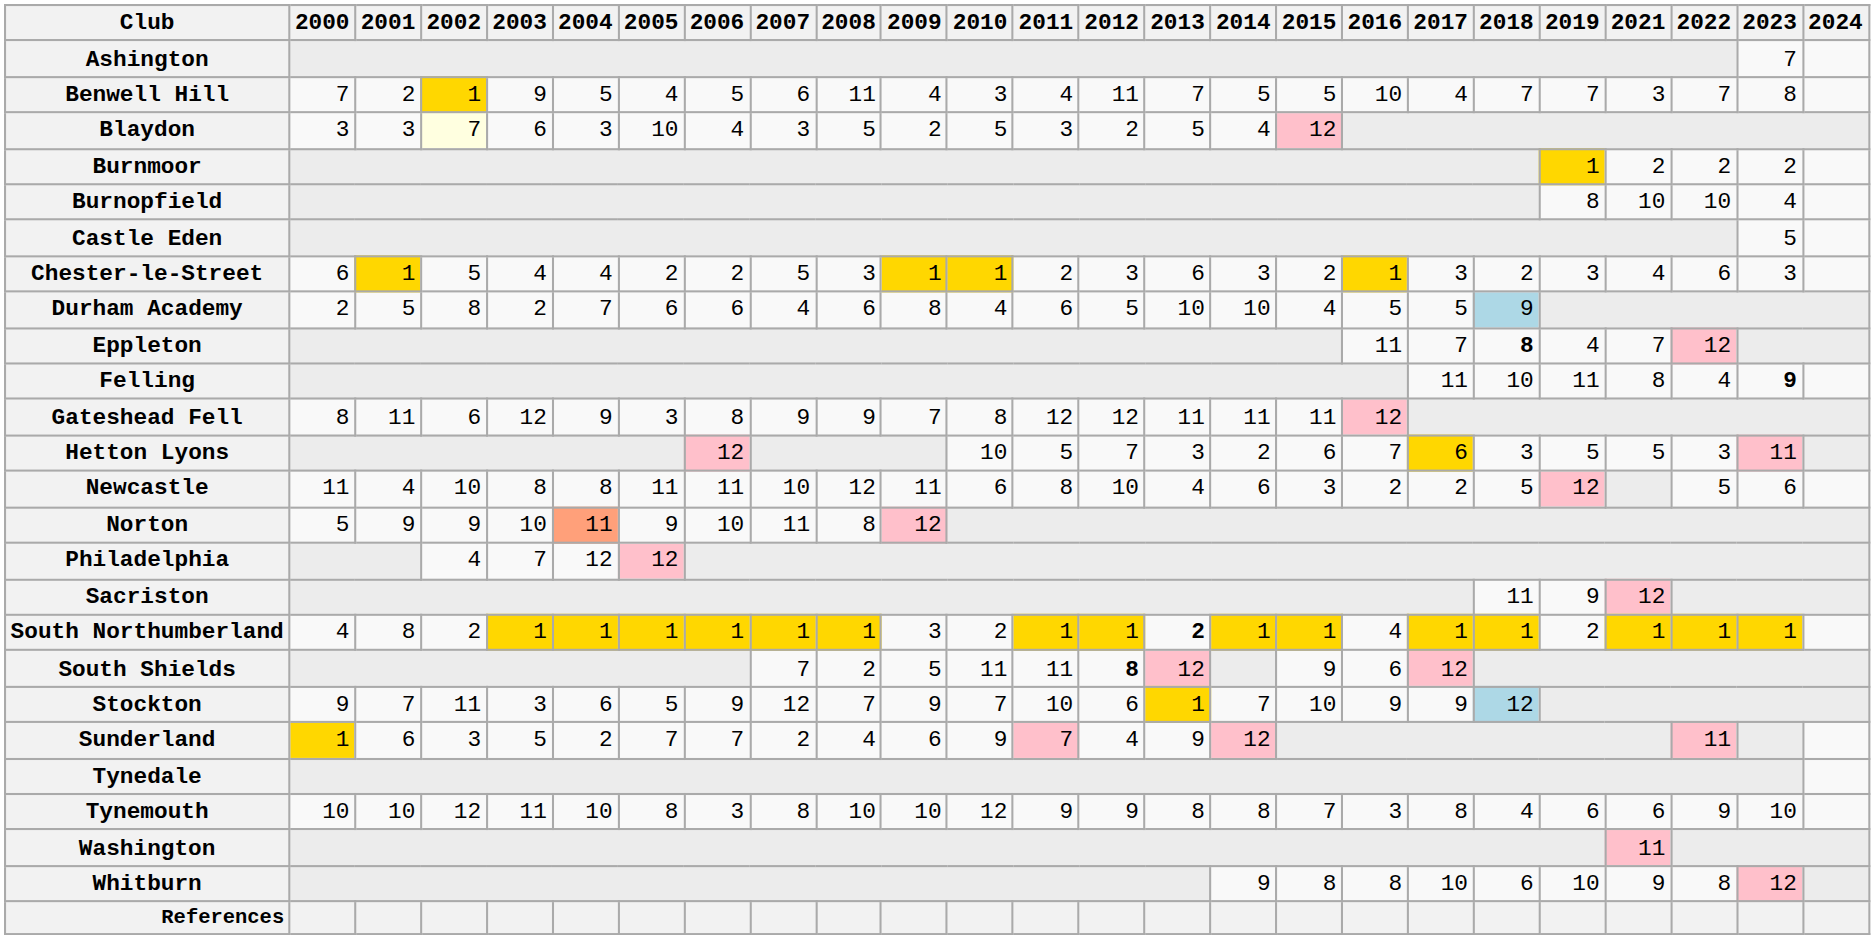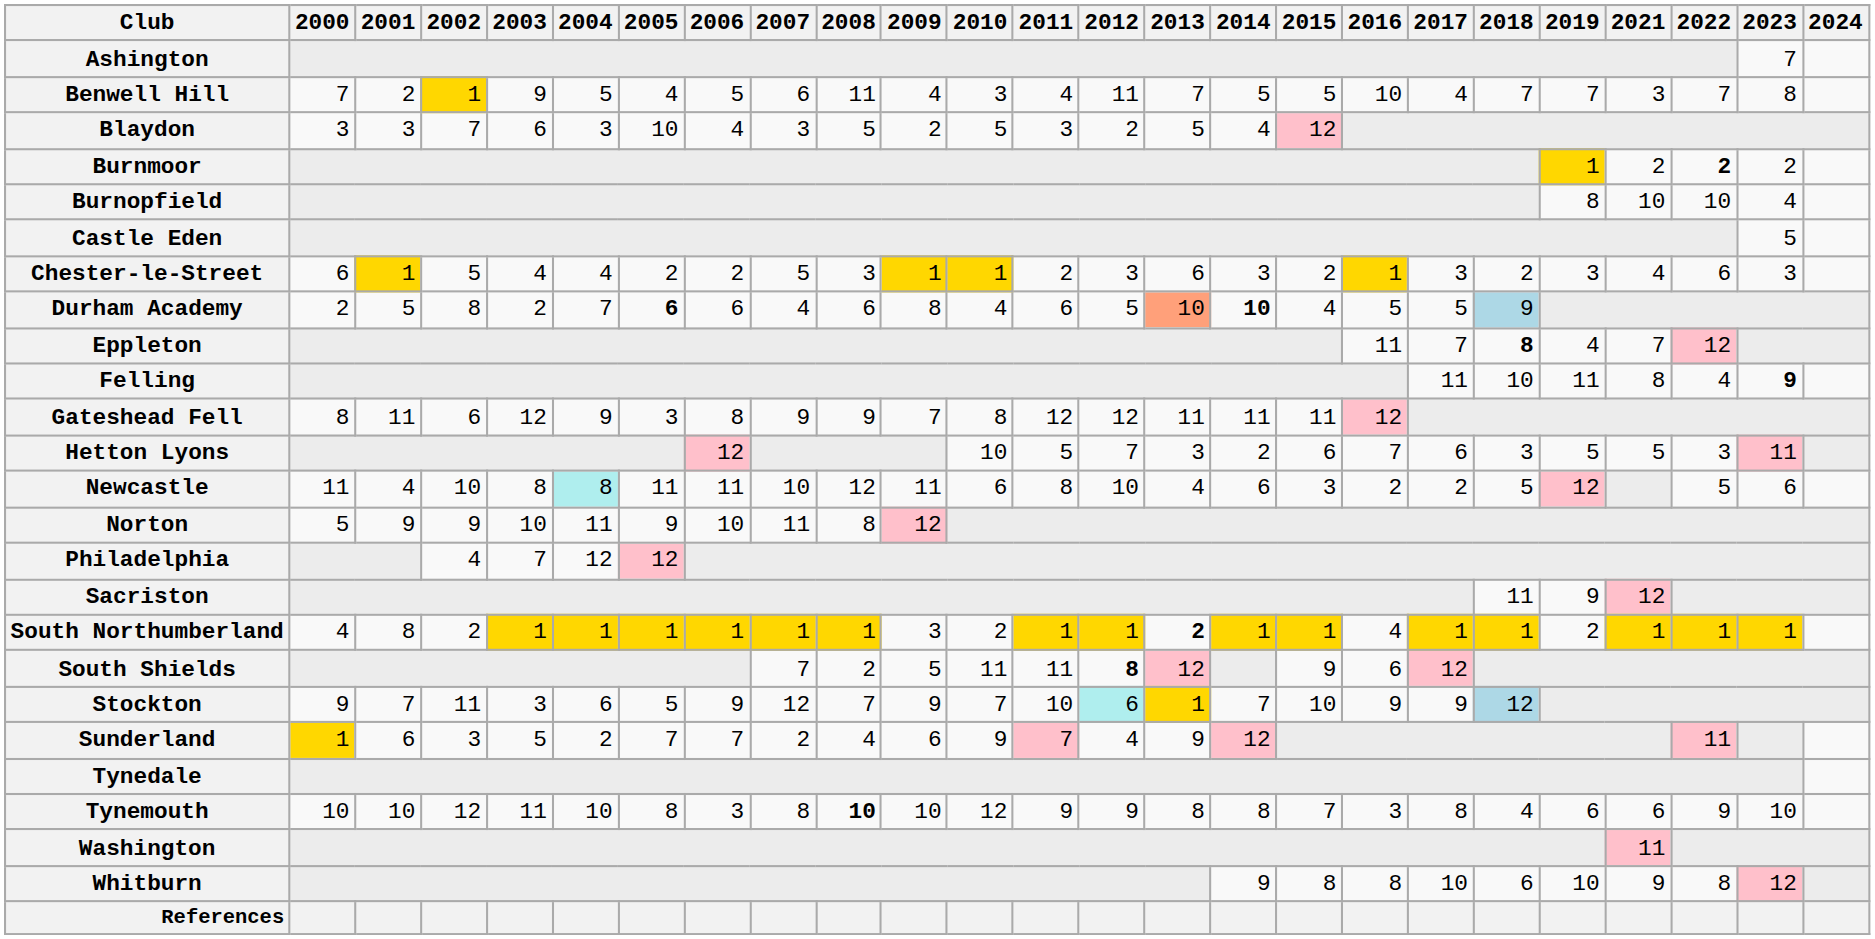(474, 131) lightyellow background -> (474, 131) no background
(1724, 166) normal -> (1724, 166) bold
(672, 310) normal -> (672, 310) bold
(1191, 310) no background -> (1191, 310) lightsalmon background
(1257, 310) normal -> (1257, 310) bold
(1461, 453) gold background -> (1461, 453) no background
(606, 489) no background -> (606, 489) paleturquoise background
(599, 525) lightsalmon background -> (599, 525) no background
(1132, 704) no background -> (1132, 704) paleturquoise background
(862, 812) normal -> (862, 812) bold
